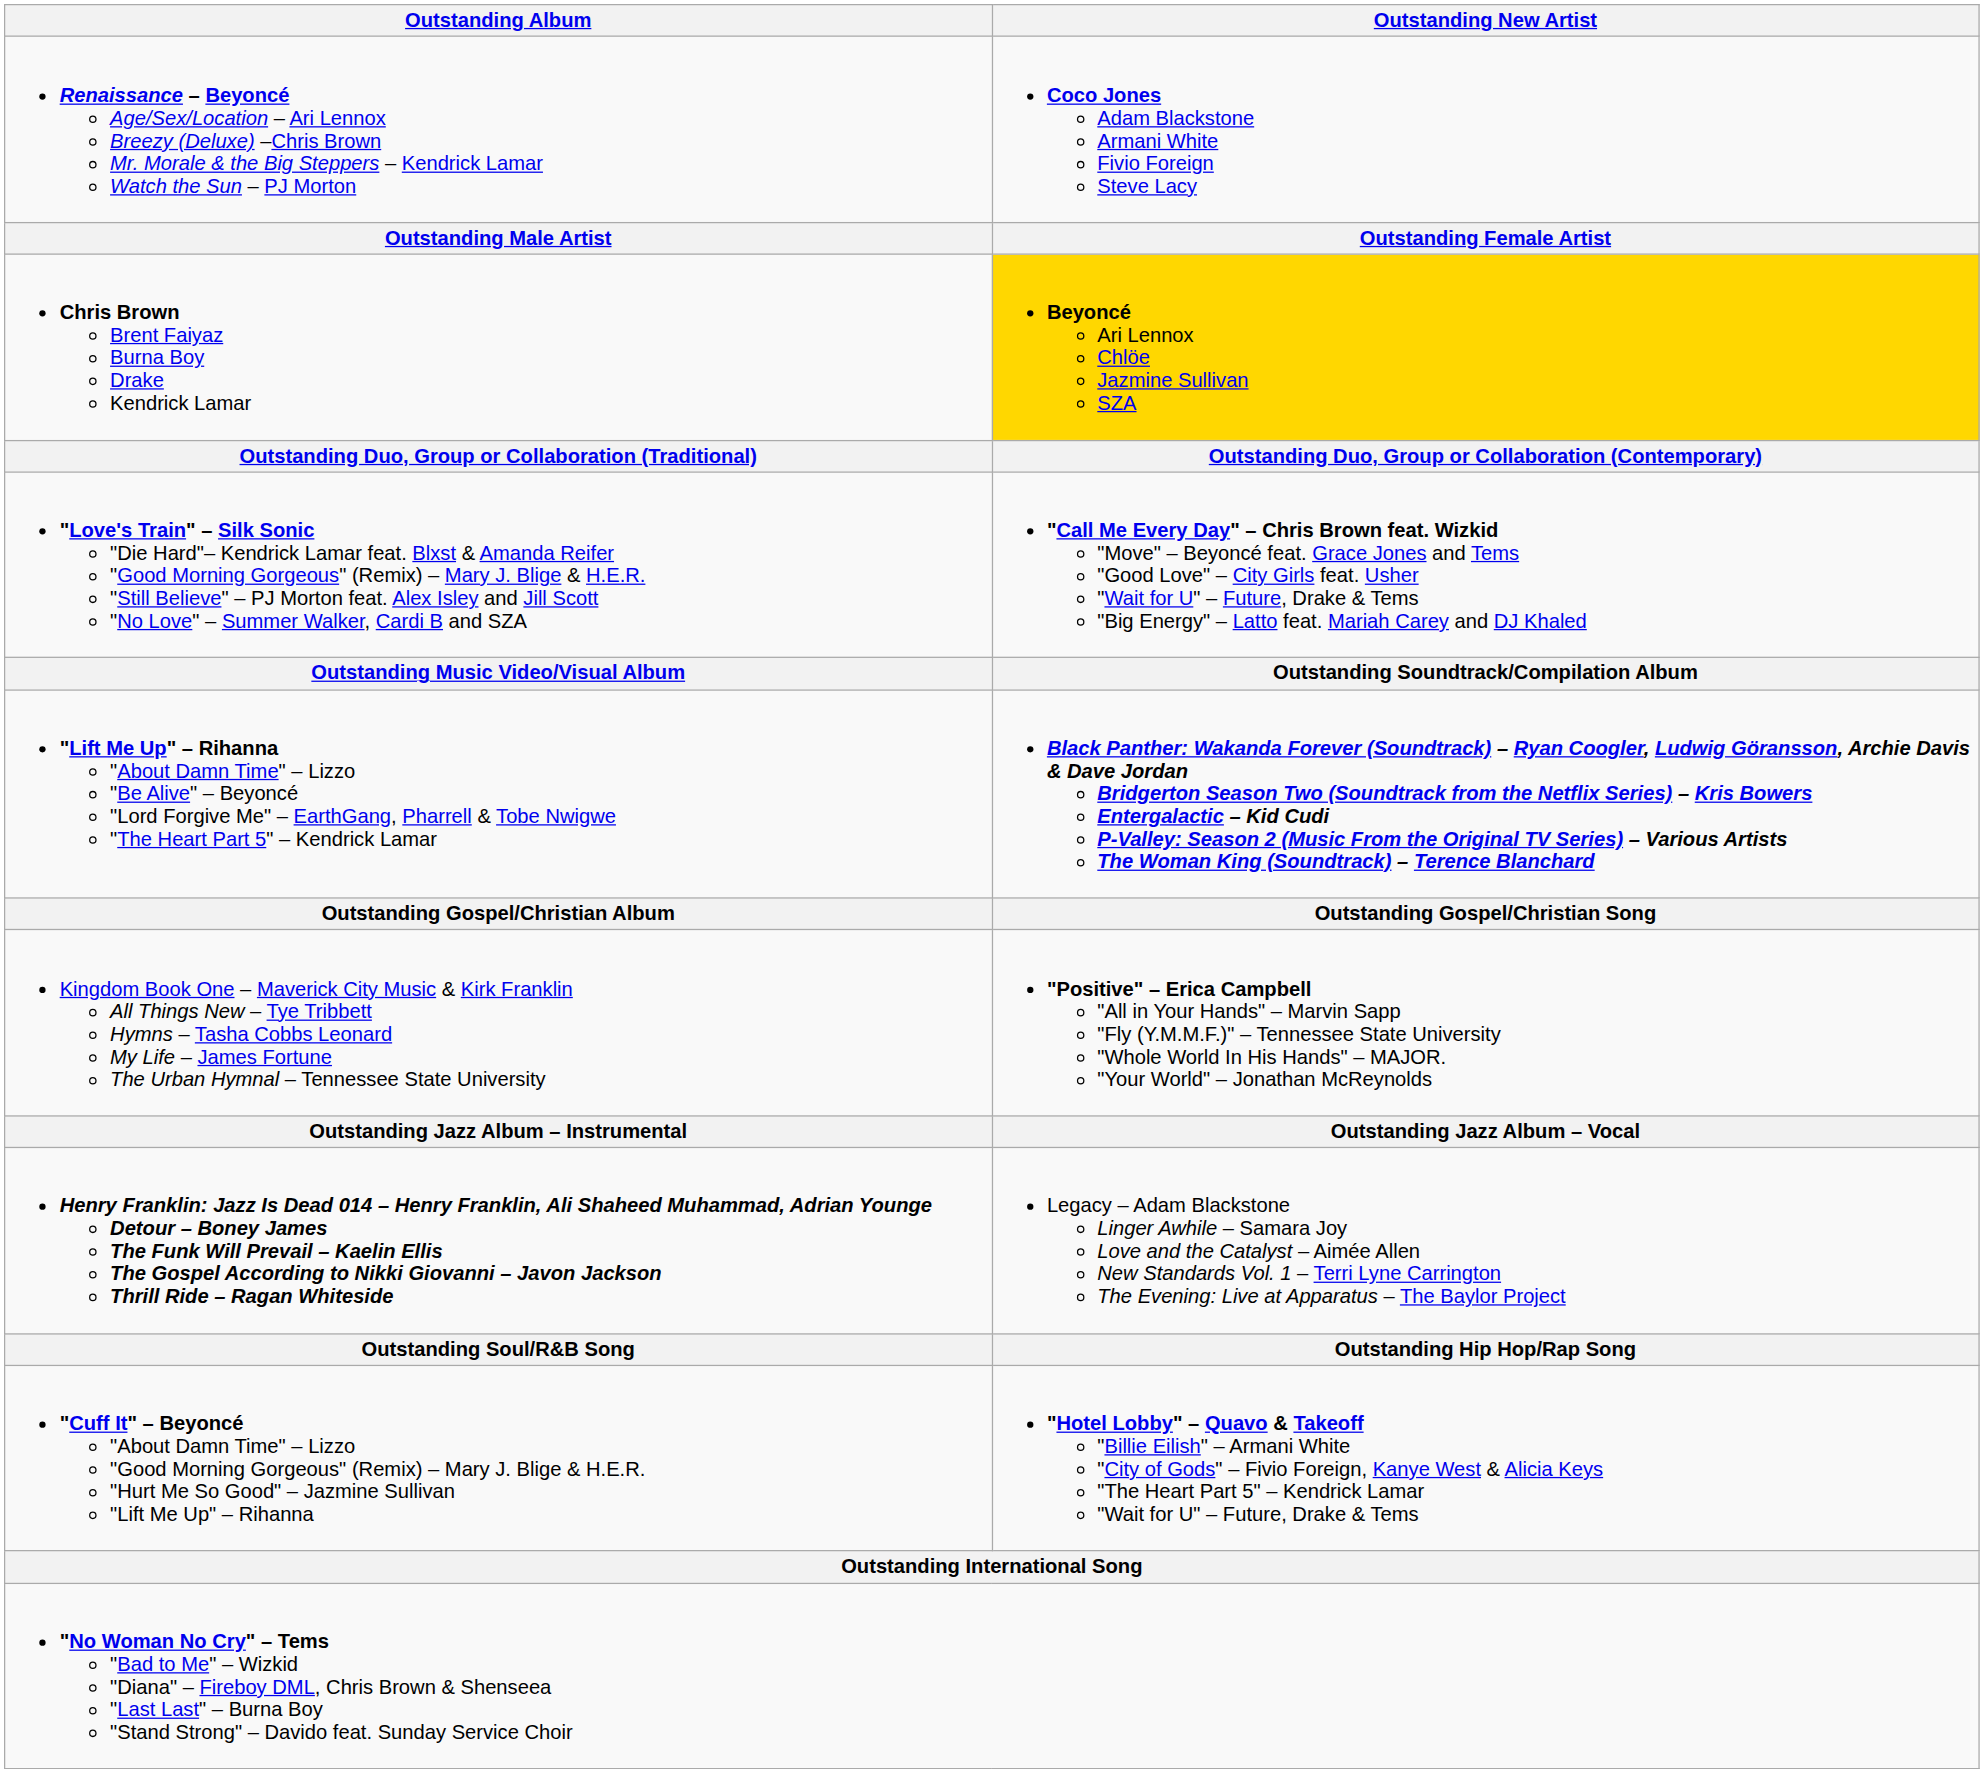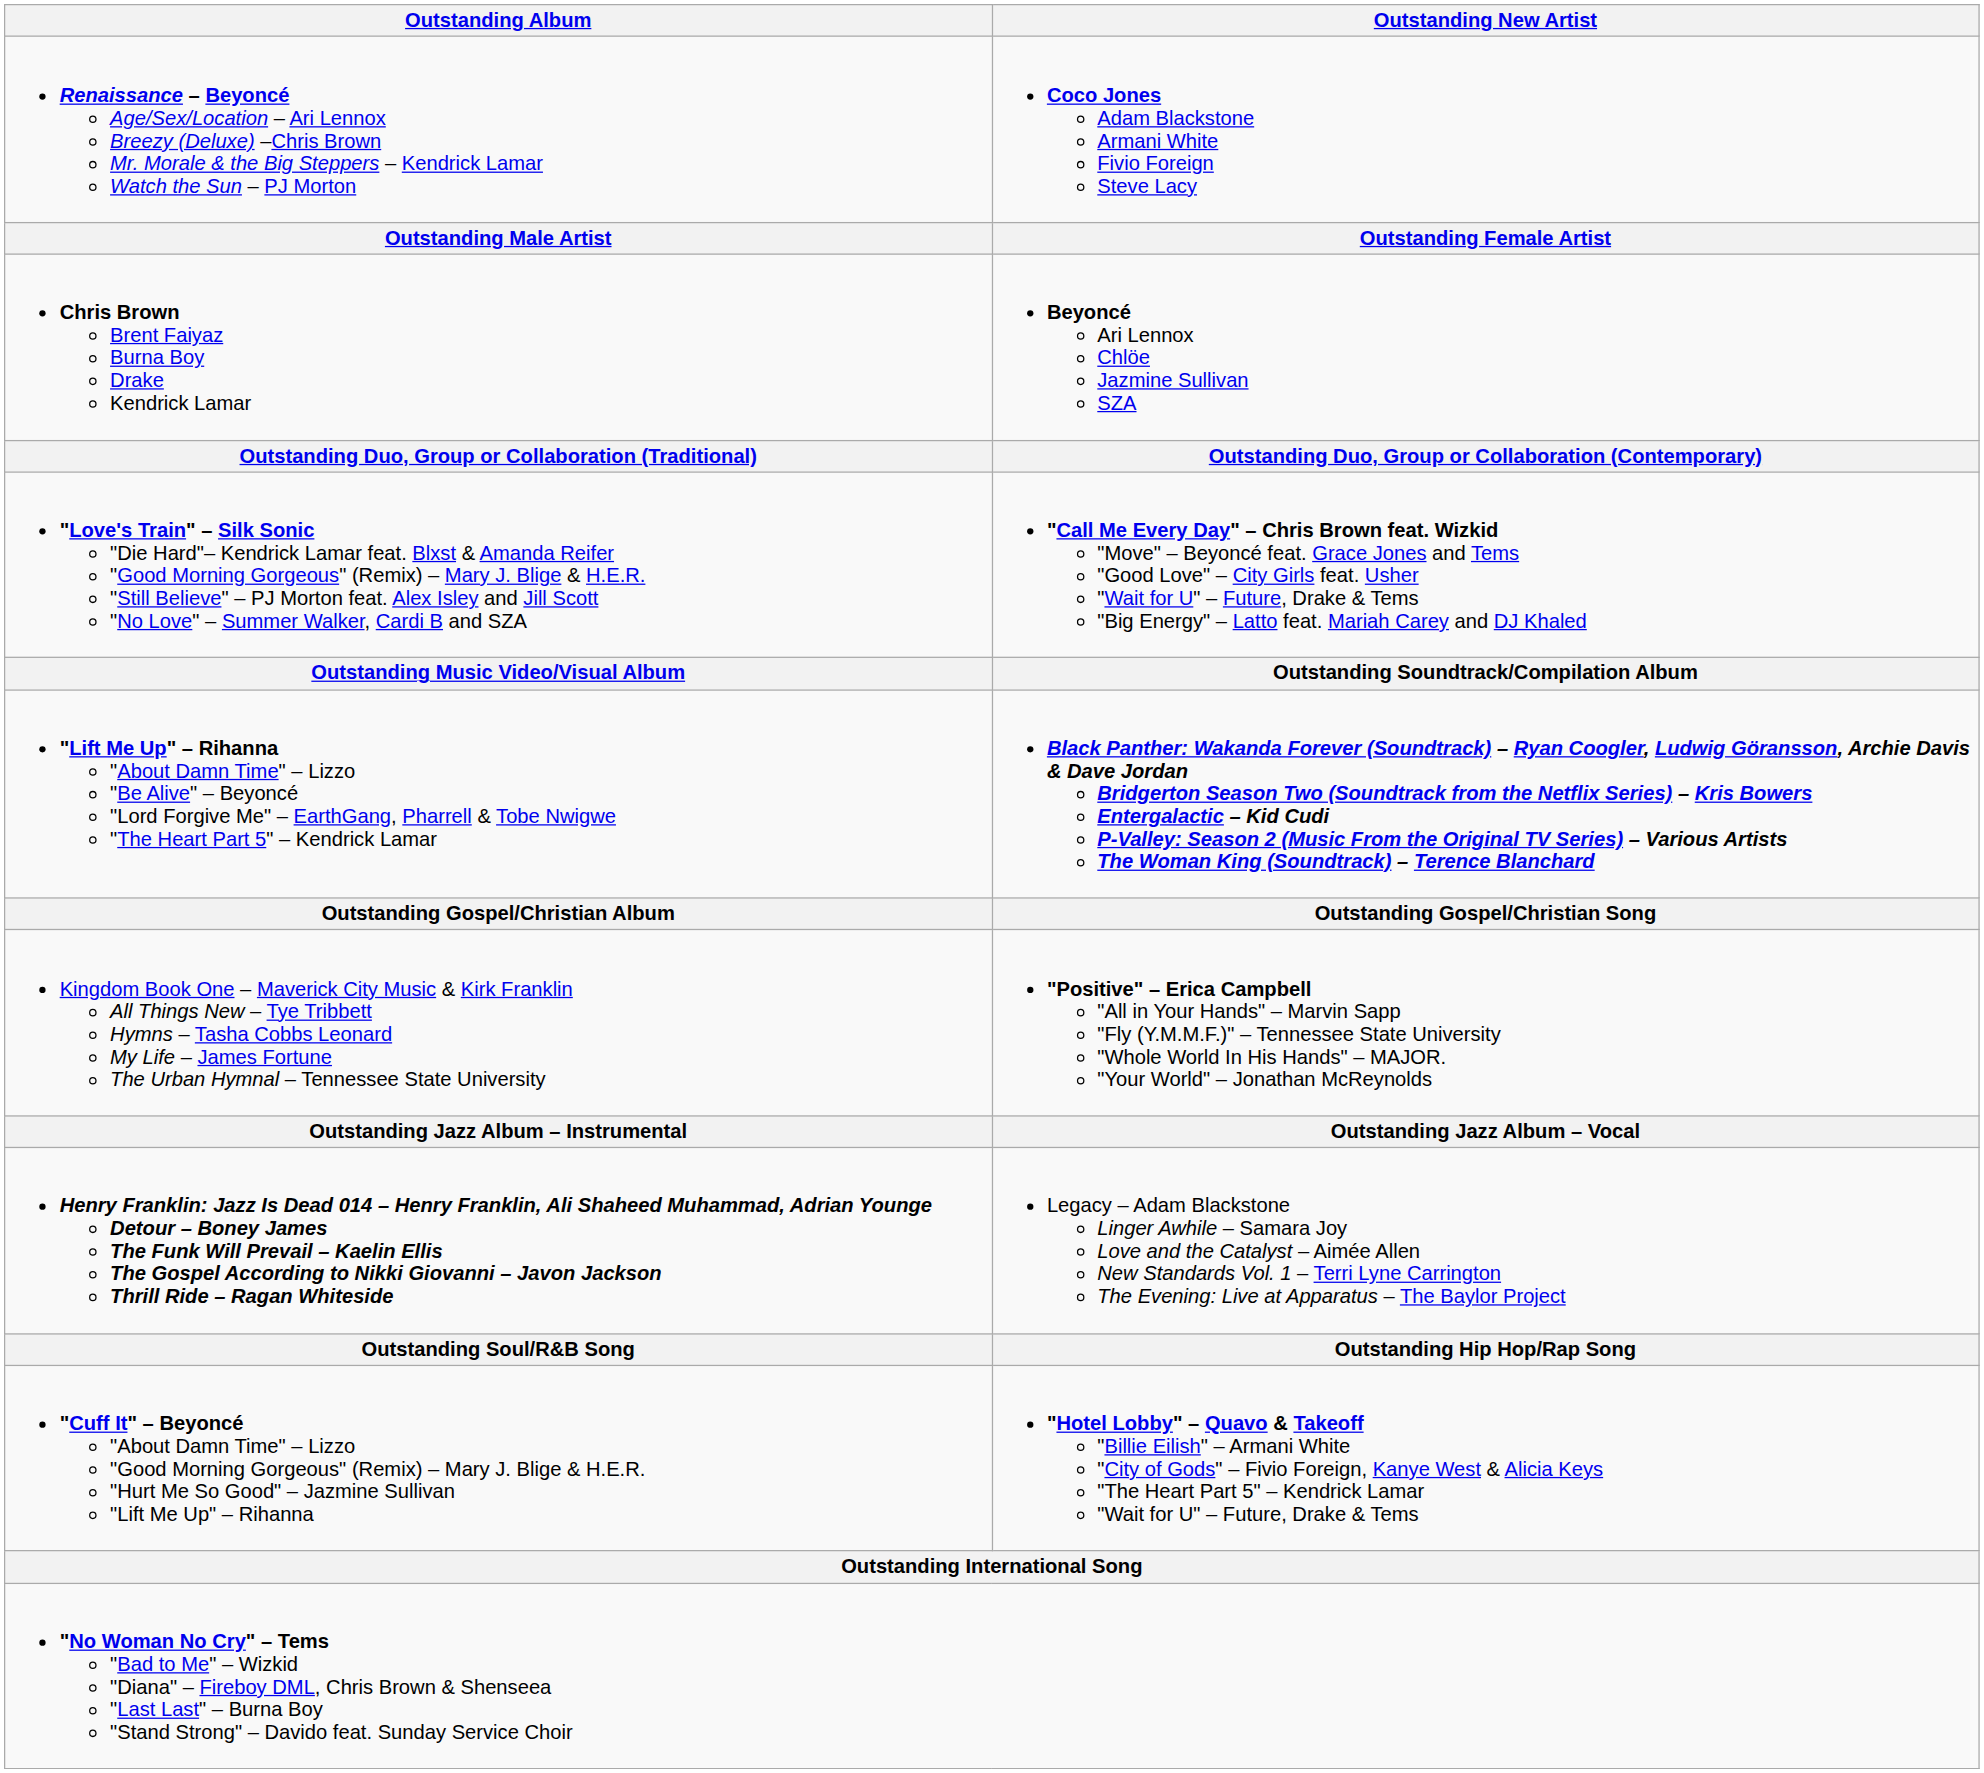(1485, 358) gold background -> (1485, 358) no background
